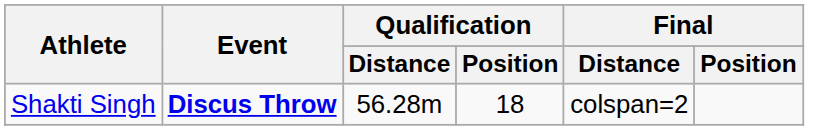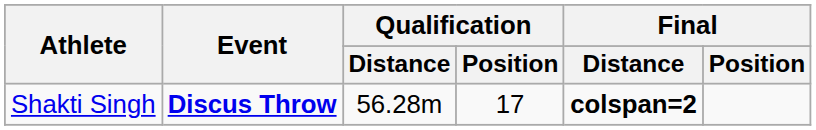(510, 105) 18 -> (510, 105) 17
(629, 105) normal -> (634, 105) bold
